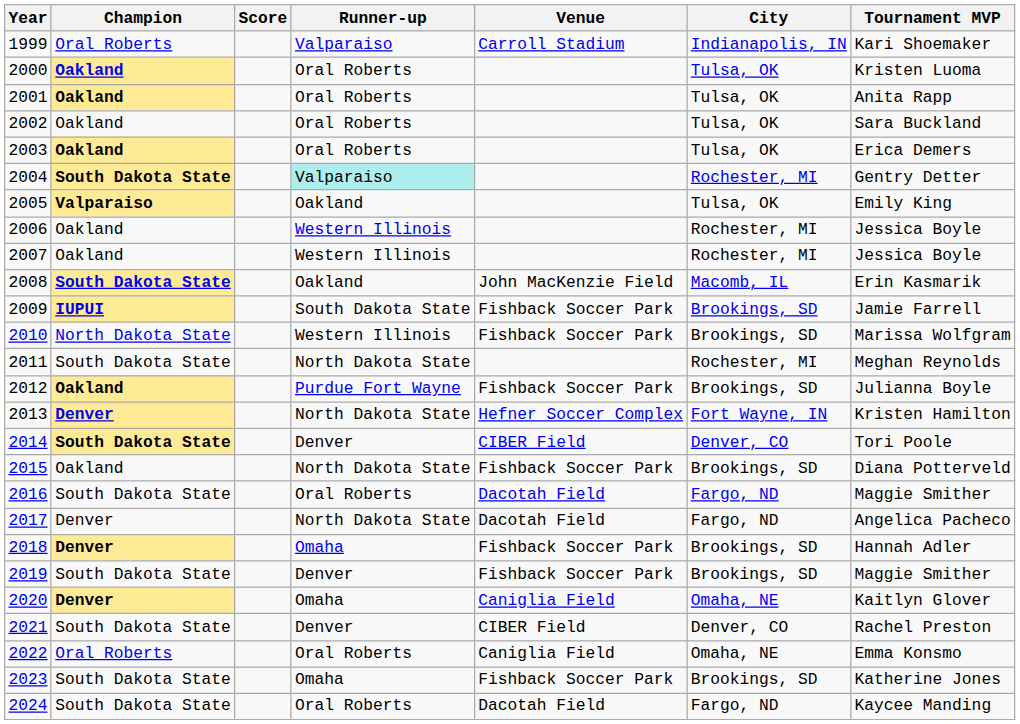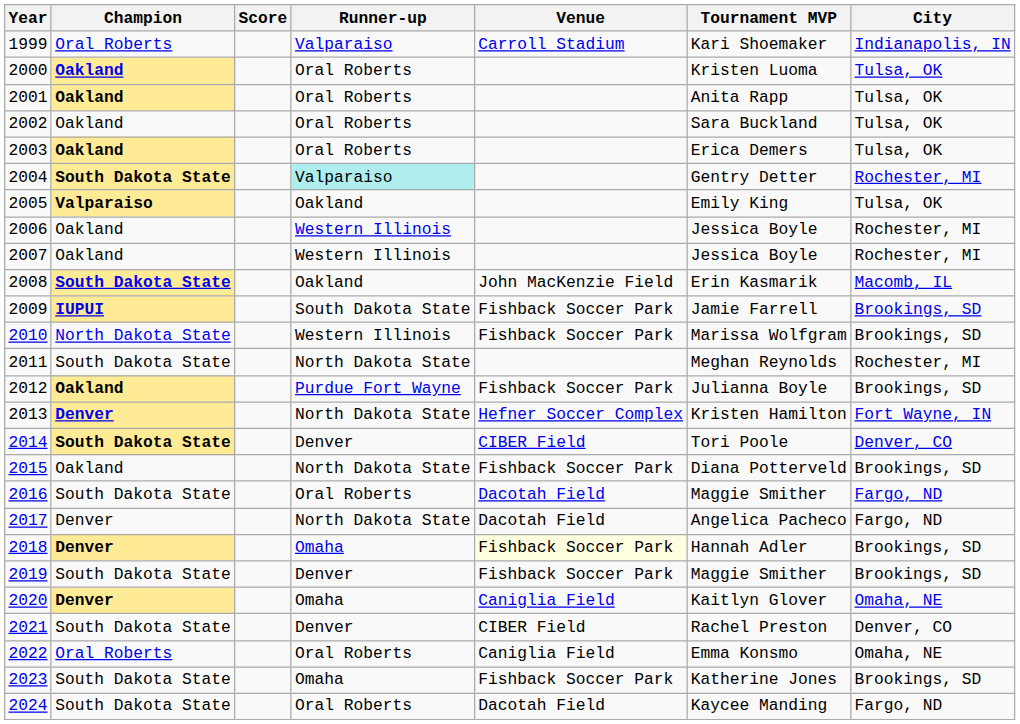columns swapped: (769, 18) <-> (933, 18)
(576, 548) no background -> (576, 548) lightyellow background
